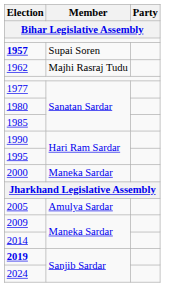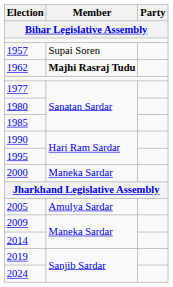(17, 51) bold -> (17, 51) normal
(88, 67) normal -> (92, 67) bold
(17, 257) bold -> (17, 257) normal
